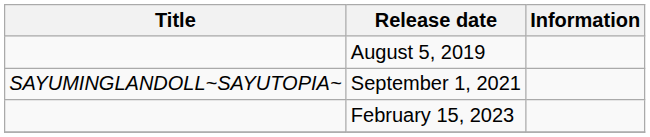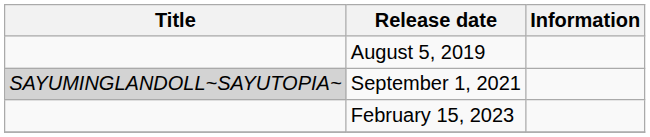(175, 83) no background -> (175, 83) lightgrey background
